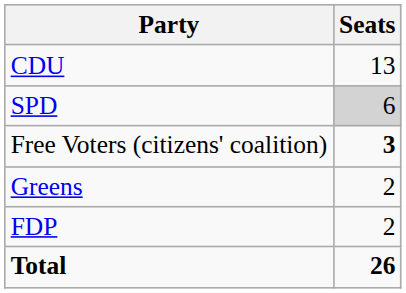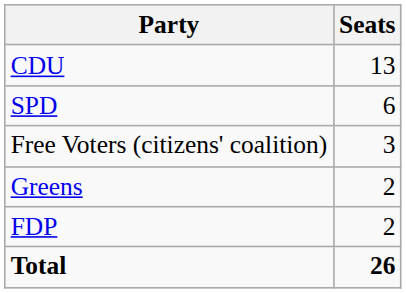(389, 105) lightgrey background -> (389, 105) no background
(389, 145) bold -> (389, 145) normal
